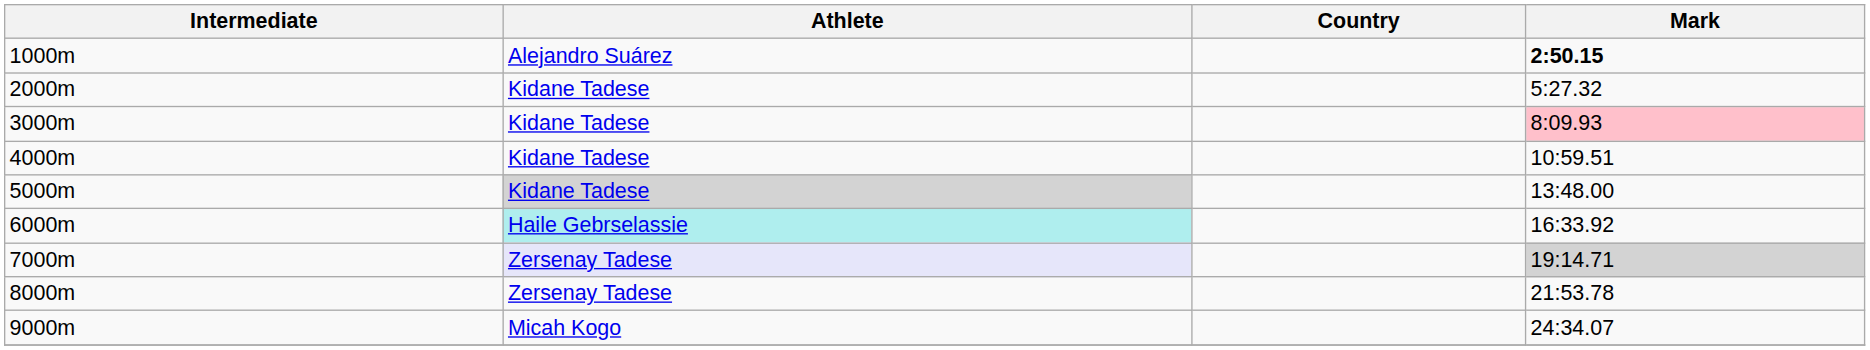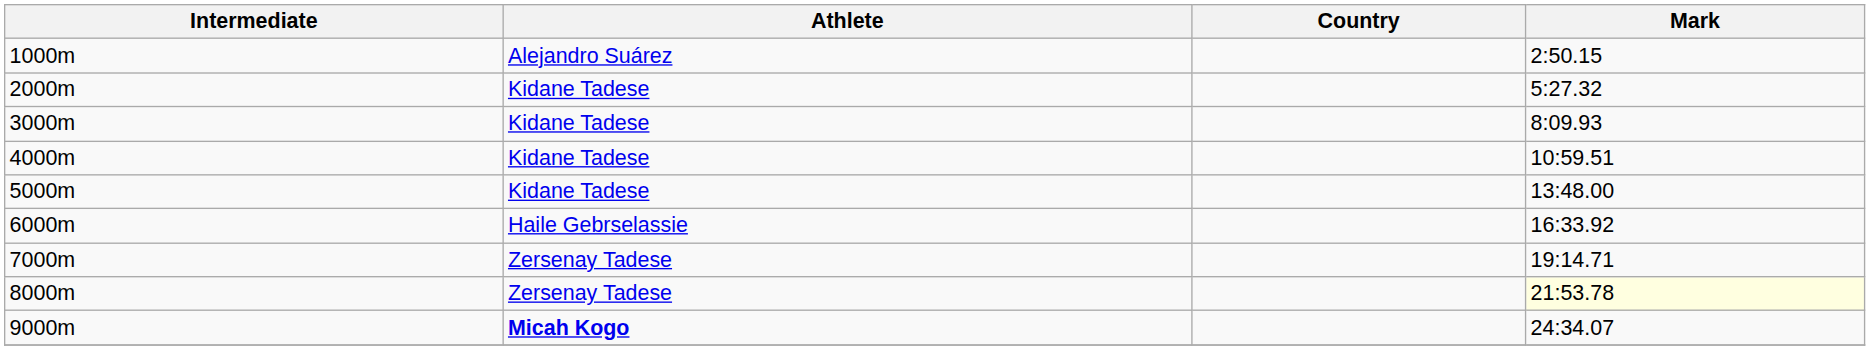(1567, 55) bold -> (1566, 55) normal
(1566, 123) pink background -> (1566, 123) no background
(579, 191) lightgrey background -> (579, 191) no background
(598, 225) paleturquoise background -> (598, 225) no background
(590, 259) lavender background -> (590, 259) no background
(1572, 259) lightgrey background -> (1572, 259) no background
(1572, 293) no background -> (1572, 293) lightyellow background
(565, 327) normal -> (569, 327) bold
